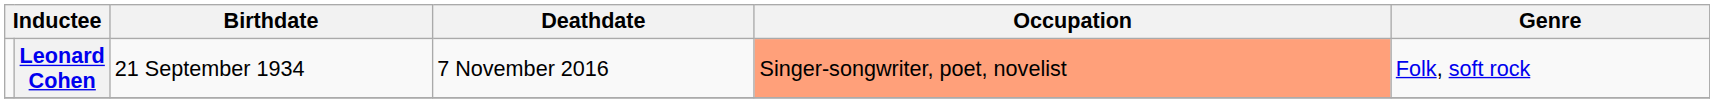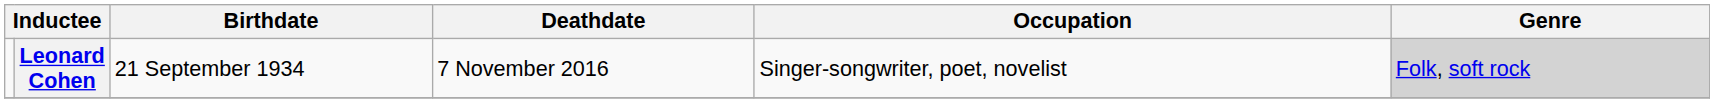(913, 68) lightsalmon background -> (913, 68) no background
(1463, 68) no background -> (1463, 68) lightgrey background
